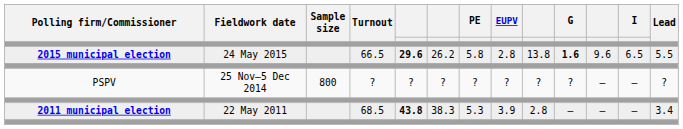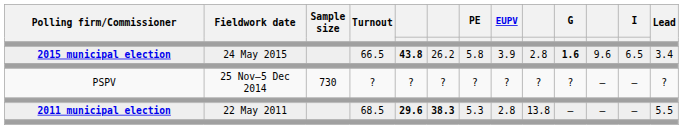(411, 55) 29.6 -> (411, 55) 43.8
(507, 55) 2.8 -> (507, 55) 3.9
(538, 55) 13.8 -> (538, 55) 2.8
(664, 55) 5.5 -> (664, 55) 3.4
(328, 83) 800 -> (328, 83) 730
(411, 111) 43.8 -> (411, 111) 29.6
(443, 111) normal -> (443, 111) bold
(507, 111) 3.9 -> (507, 111) 2.8
(538, 111) 2.8 -> (538, 111) 13.8
(664, 111) 3.4 -> (664, 111) 5.5
